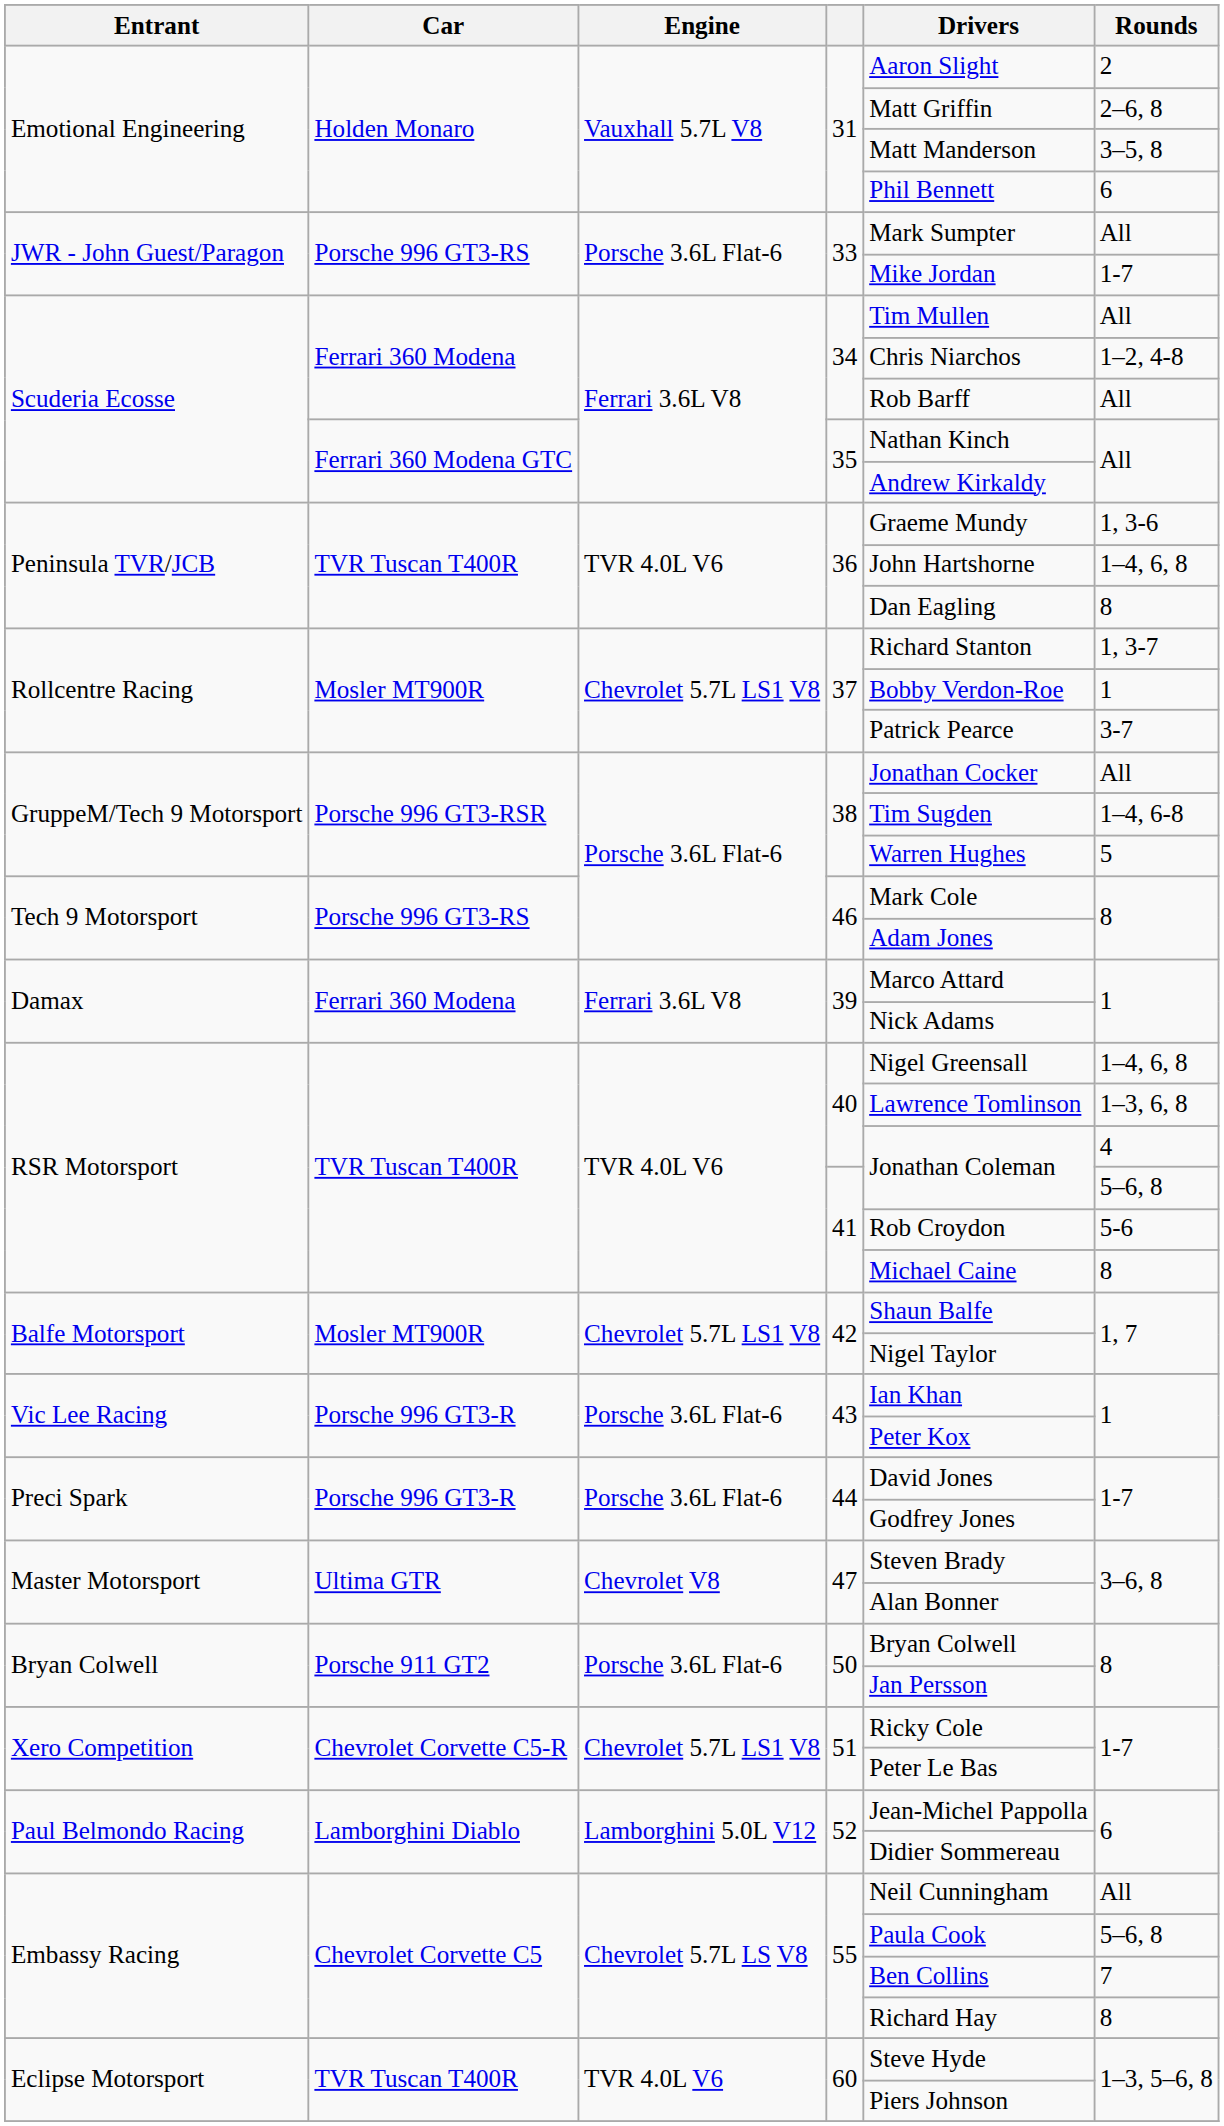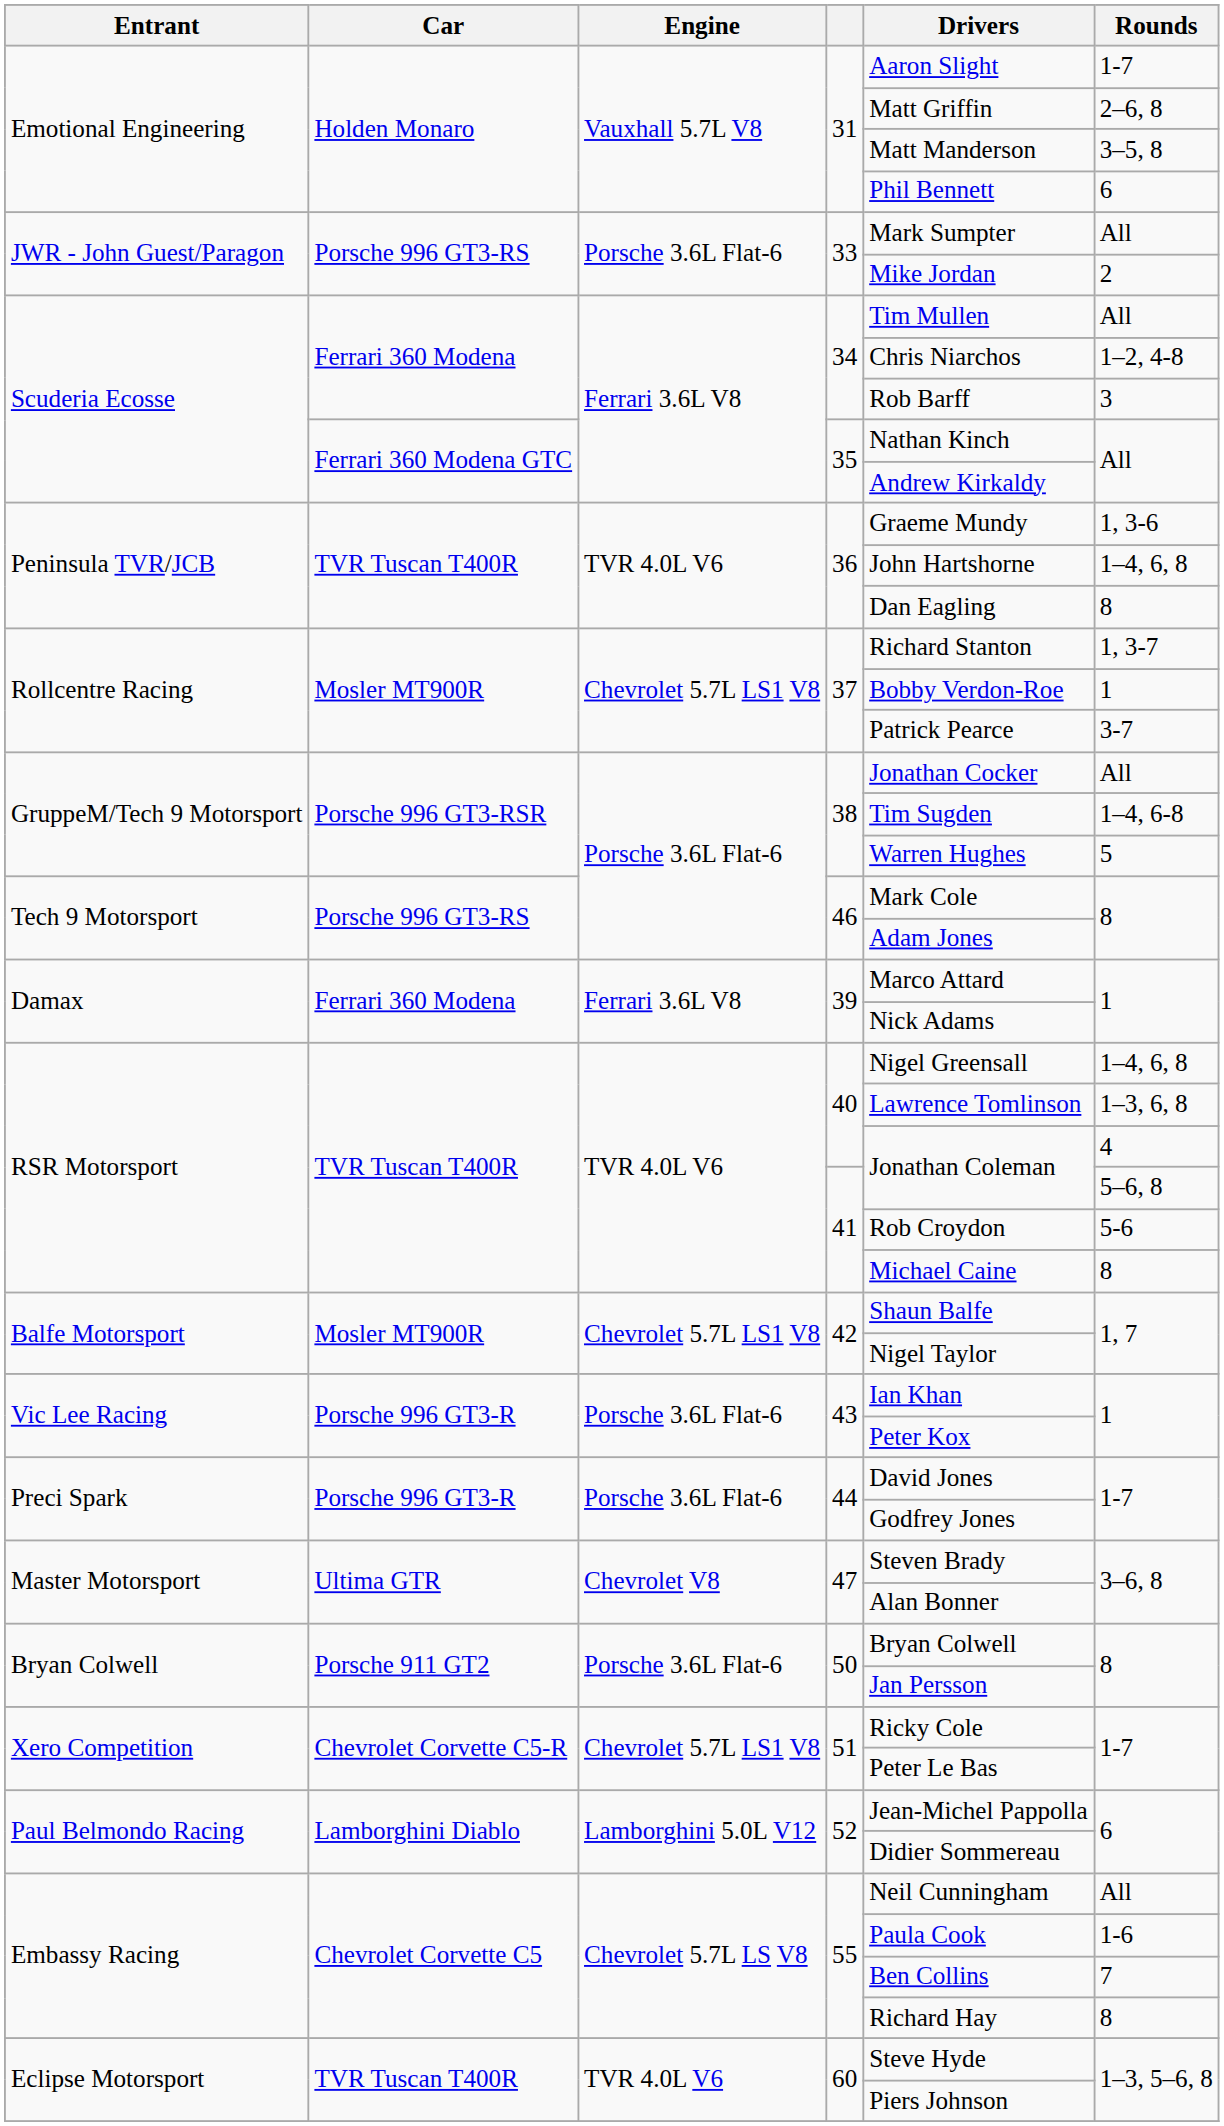(1106, 66) 2 -> (1116, 66) 1-7
(1116, 273) 1-7 -> (1106, 273) 2
(1116, 398) All -> (1106, 398) 3
(1131, 1934) 5–6, 8 -> (1116, 1934) 1-6
